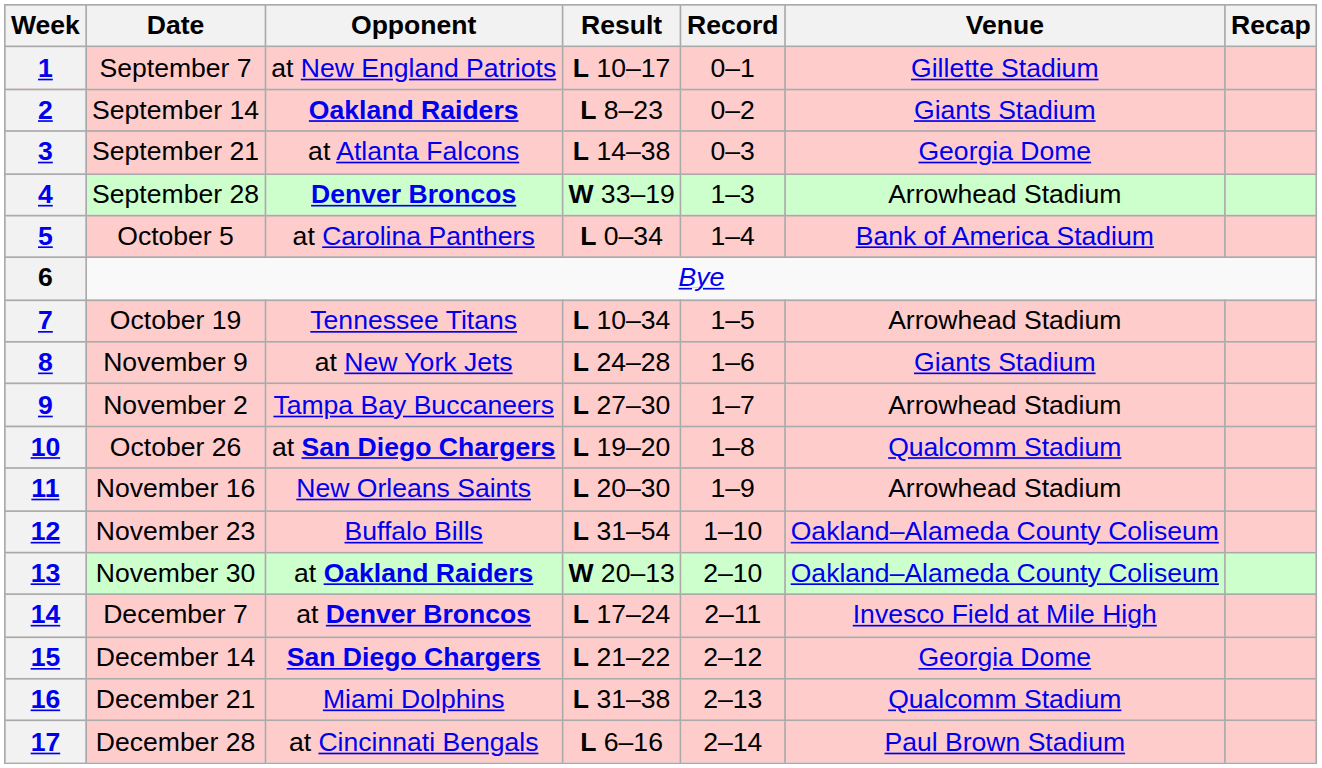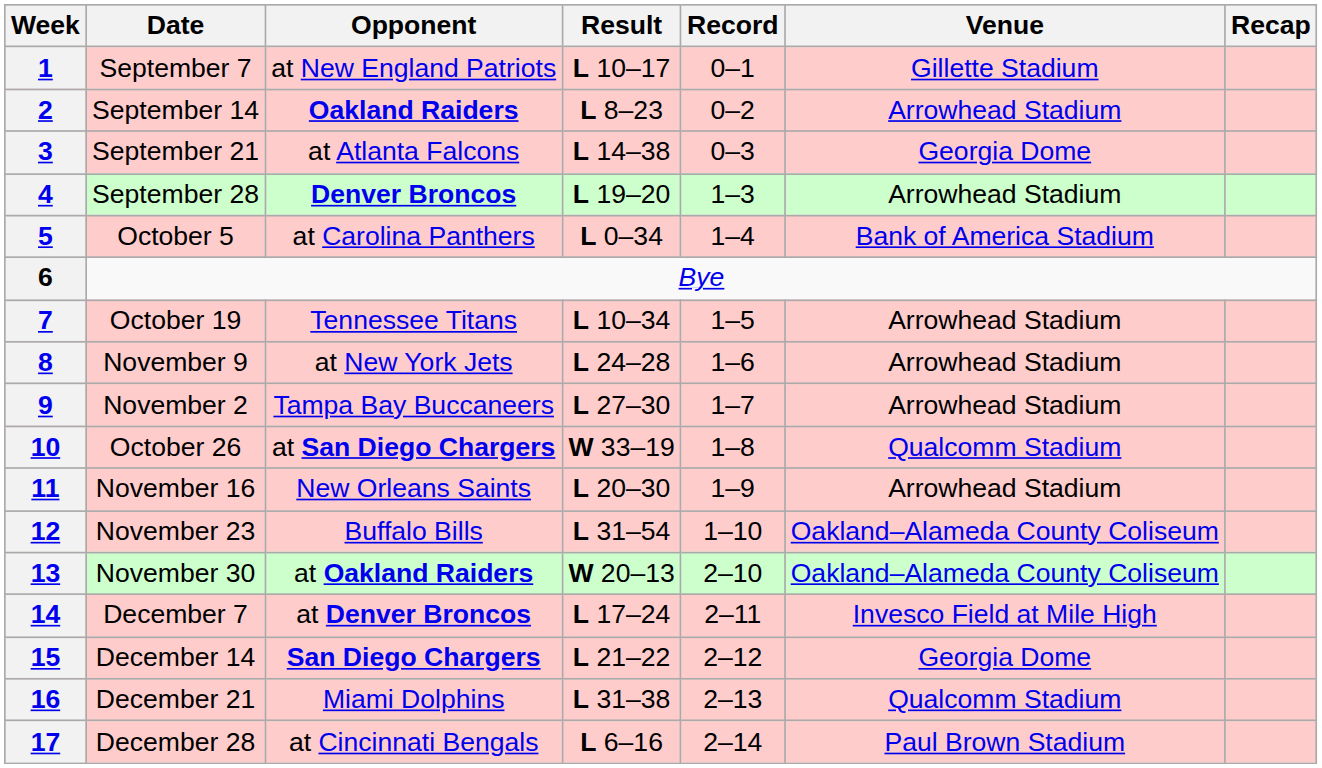(1005, 109) Giants Stadium -> (1005, 109) Arrowhead Stadium
(622, 194) W 33–19 -> (622, 194) L 19–20
(1005, 362) Giants Stadium -> (1005, 362) Arrowhead Stadium
(622, 446) L 19–20 -> (622, 446) W 33–19
